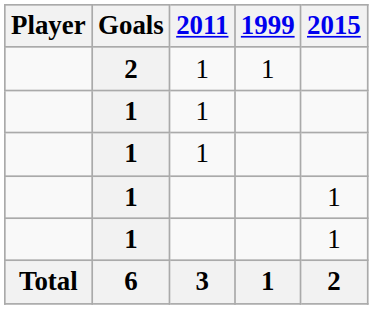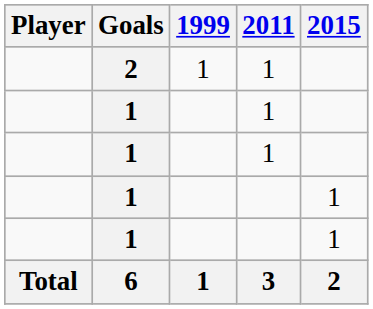columns swapped: (268, 25) <-> (202, 25)
